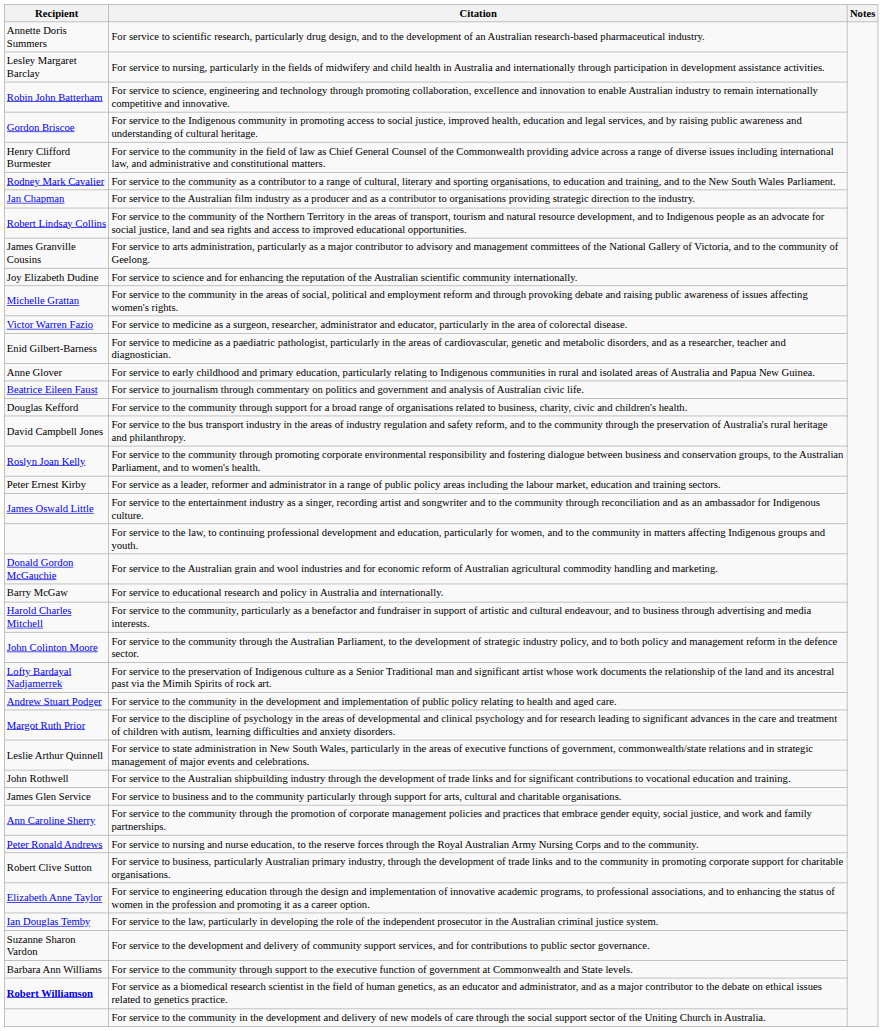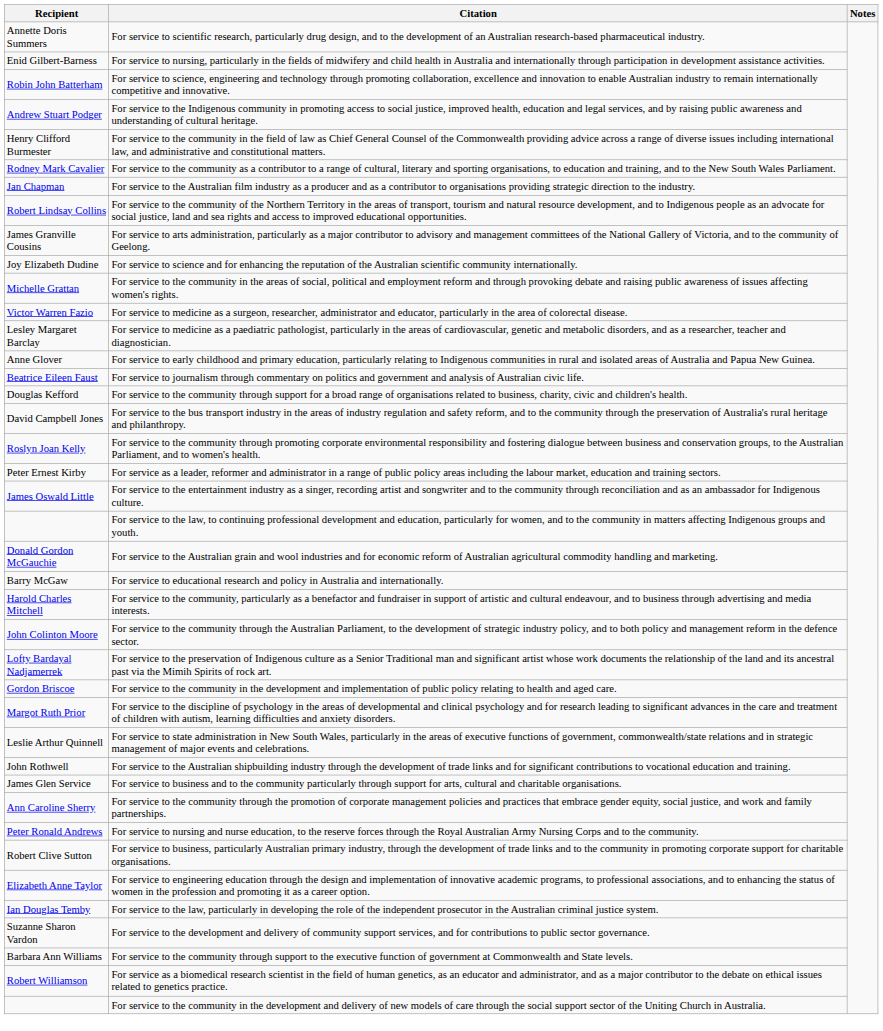(42, 67) Lesley Margaret Barclay -> (52, 61) Enid Gilbert-Barness
(41, 127) Gordon Briscoe -> (54, 115) Andrew Stuart Podger
(52, 348) Enid Gilbert-Barness -> (42, 336) Lesley Margaret Barclay
(54, 701) Andrew Stuart Podger -> (41, 688) Gordon Briscoe
(50, 993) bold -> (47, 981) normal
